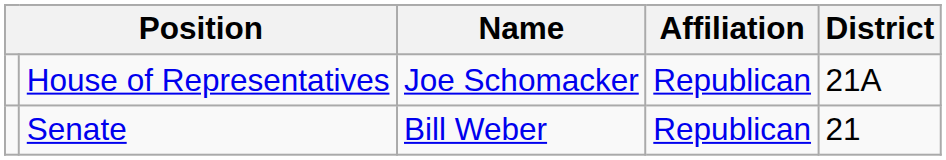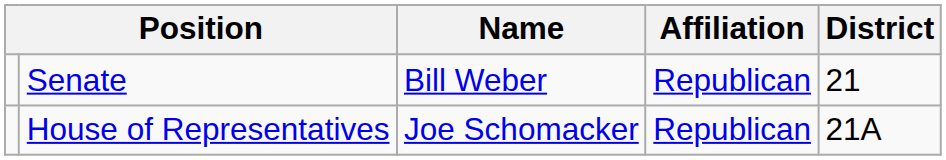rows swapped: (77, 129) <-> (208, 79)
